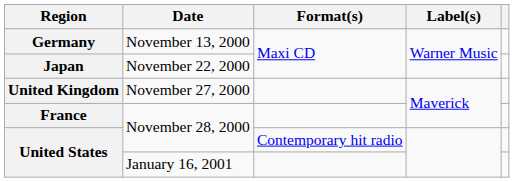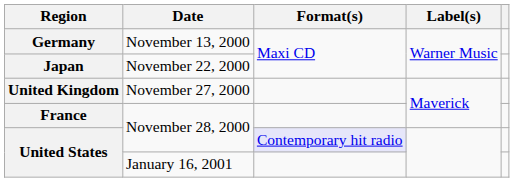(330, 139) no background -> (330, 139) lavender background
